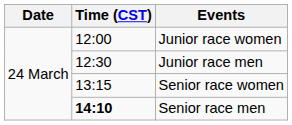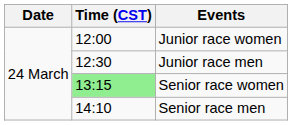(93, 85) no background -> (93, 85) lightgreen background
(94, 108) bold -> (93, 108) normal
